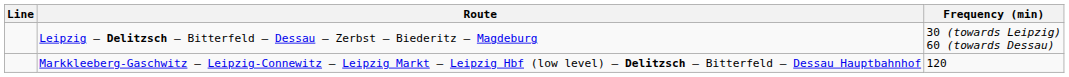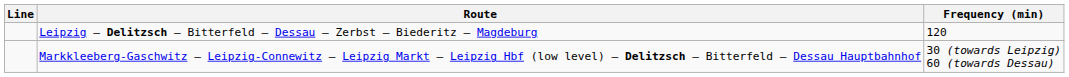(994, 38) 30 (towards Leipzig) 60 (towards Dessau) -> (937, 32) 120
(937, 63) 120 -> (994, 56) 30 (towards Leipzig) 60 (towards Dessau)
